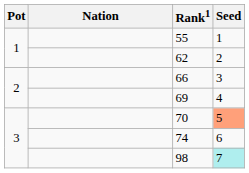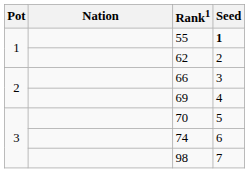(219, 37) normal -> (219, 37) bold
(219, 118) lightsalmon background -> (219, 118) no background
(219, 158) paleturquoise background -> (219, 158) no background
